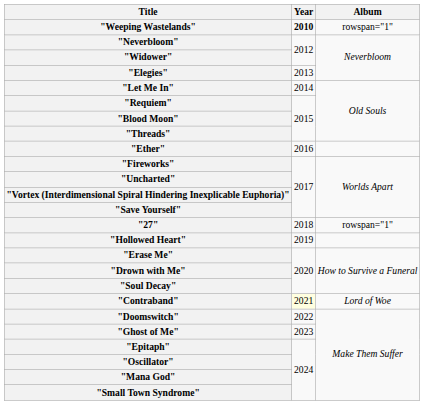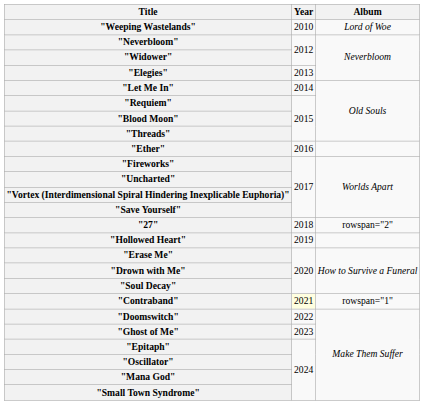(304, 27) bold -> (304, 27) normal
(368, 27) rowspan="1" -> (368, 27) Lord of Woe
(368, 225) rowspan="1" -> (368, 225) rowspan="2"
(368, 301) Lord of Woe -> (368, 301) rowspan="1"
